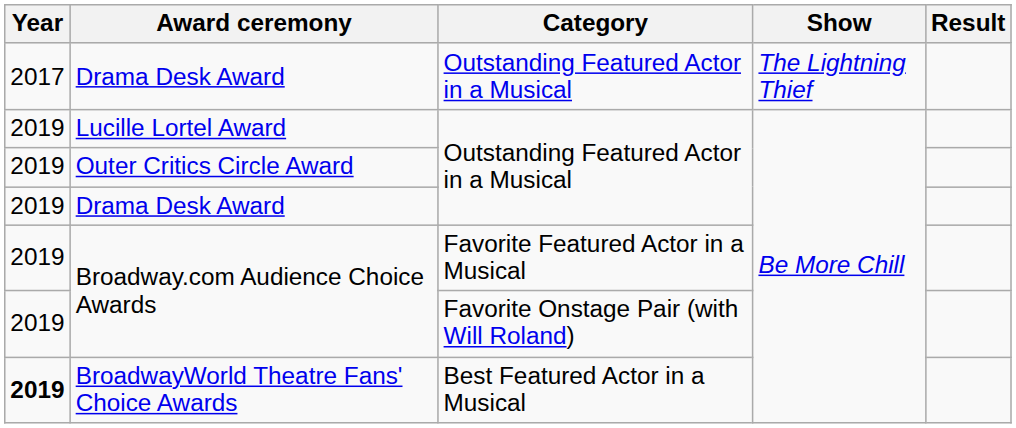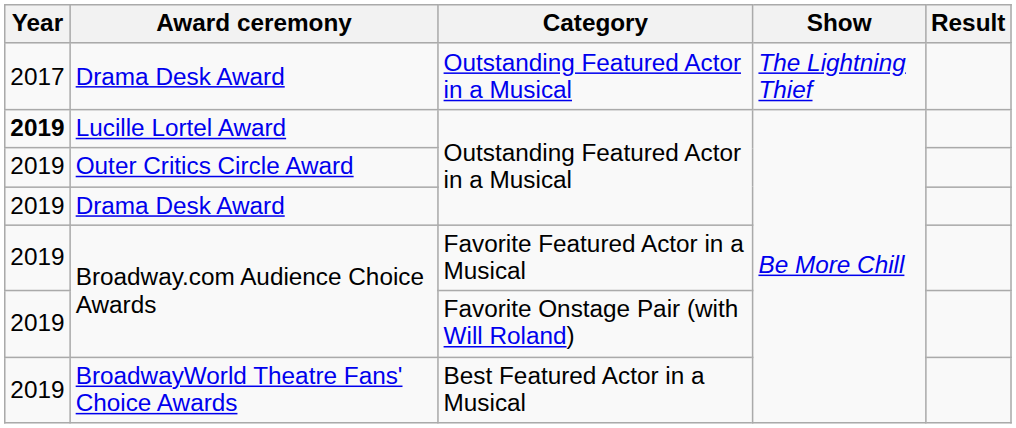(37, 128) normal -> (37, 128) bold
(37, 389) bold -> (37, 389) normal
